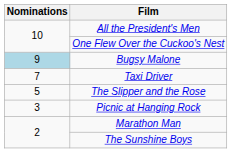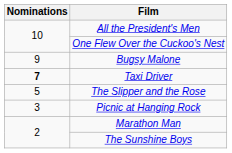(37, 60) lightblue background -> (37, 60) no background
(37, 76) normal -> (37, 76) bold
